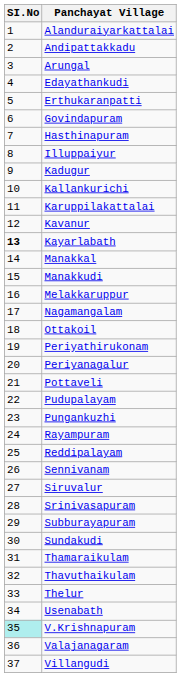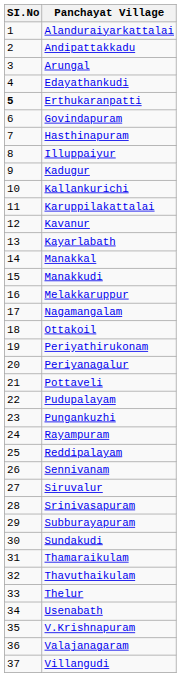(10, 101) normal -> (10, 101) bold
(13, 242) bold -> (13, 242) normal
(13, 629) paleturquoise background -> (13, 629) no background
